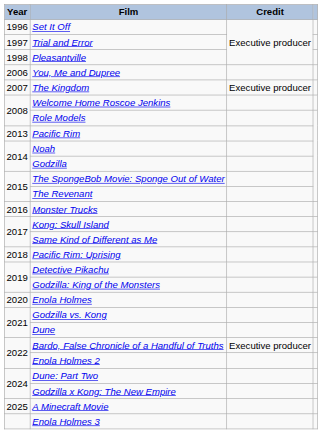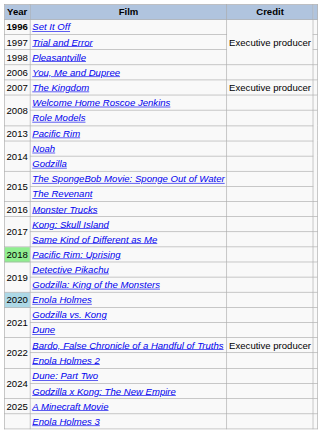(17, 27) normal -> (17, 27) bold
(17, 255) no background -> (17, 255) lightgreen background
(17, 300) no background -> (17, 300) lightblue background
